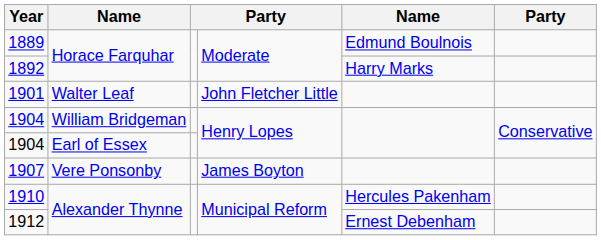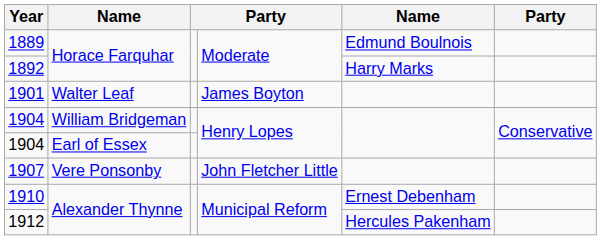(270, 94) John Fletcher Little -> (252, 94) James Boyton
(252, 171) James Boyton -> (270, 171) John Fletcher Little
(418, 196) Hercules Pakenham -> (410, 196) Ernest Debenham
(410, 222) Ernest Debenham -> (418, 222) Hercules Pakenham
